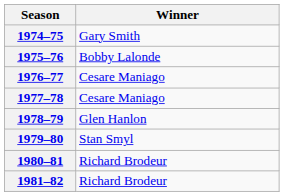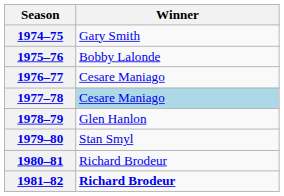(122, 98) no background -> (122, 98) lightblue background
(123, 181) normal -> (127, 181) bold
